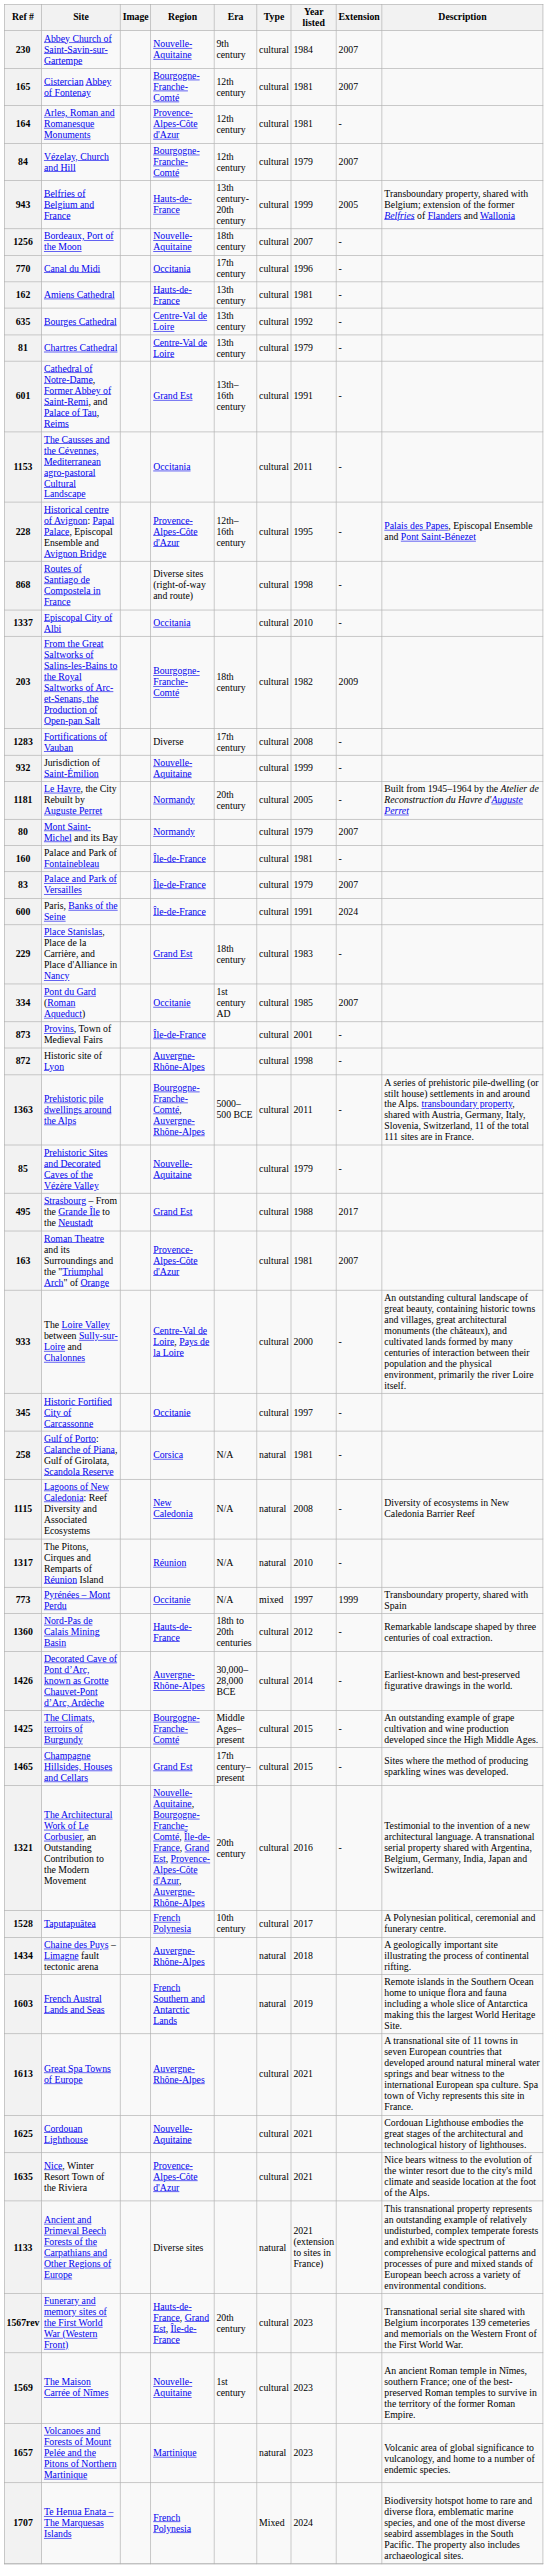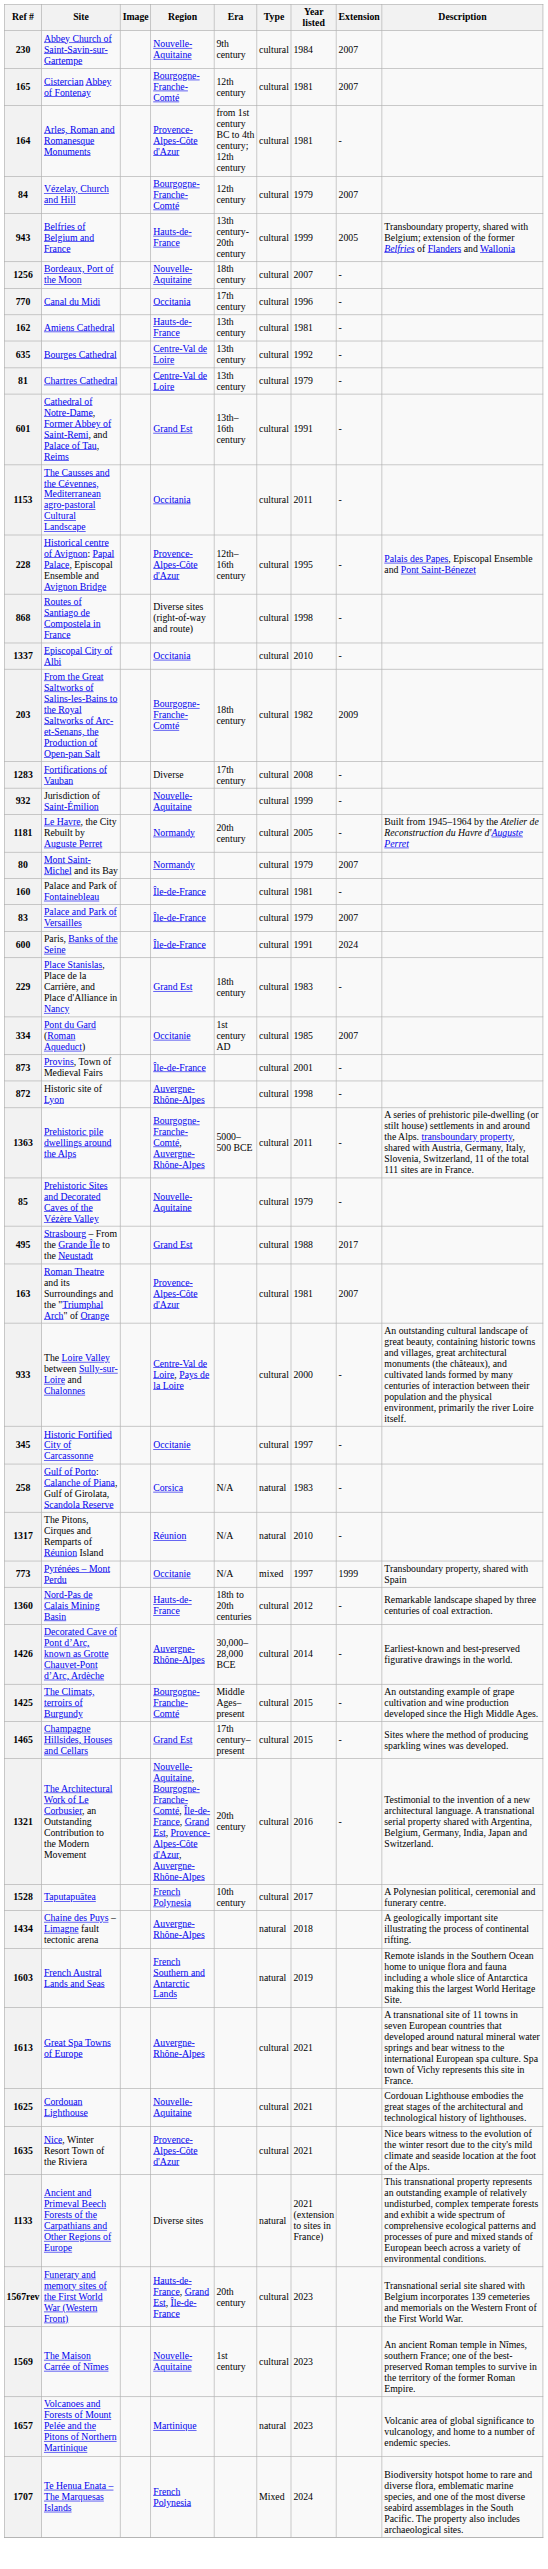(231, 124) 12th century -> (235, 141) from 1st century BC to 4th century; 12th century
(303, 1455) 1981 -> (303, 1488) 1983
- row: (23, 1509)
